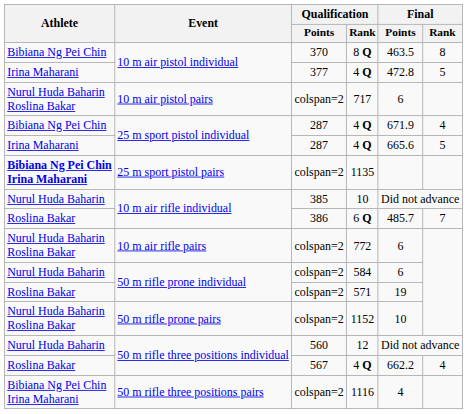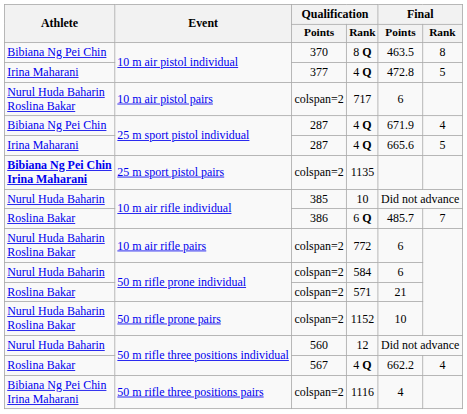(400, 292) 19 -> (400, 292) 21
